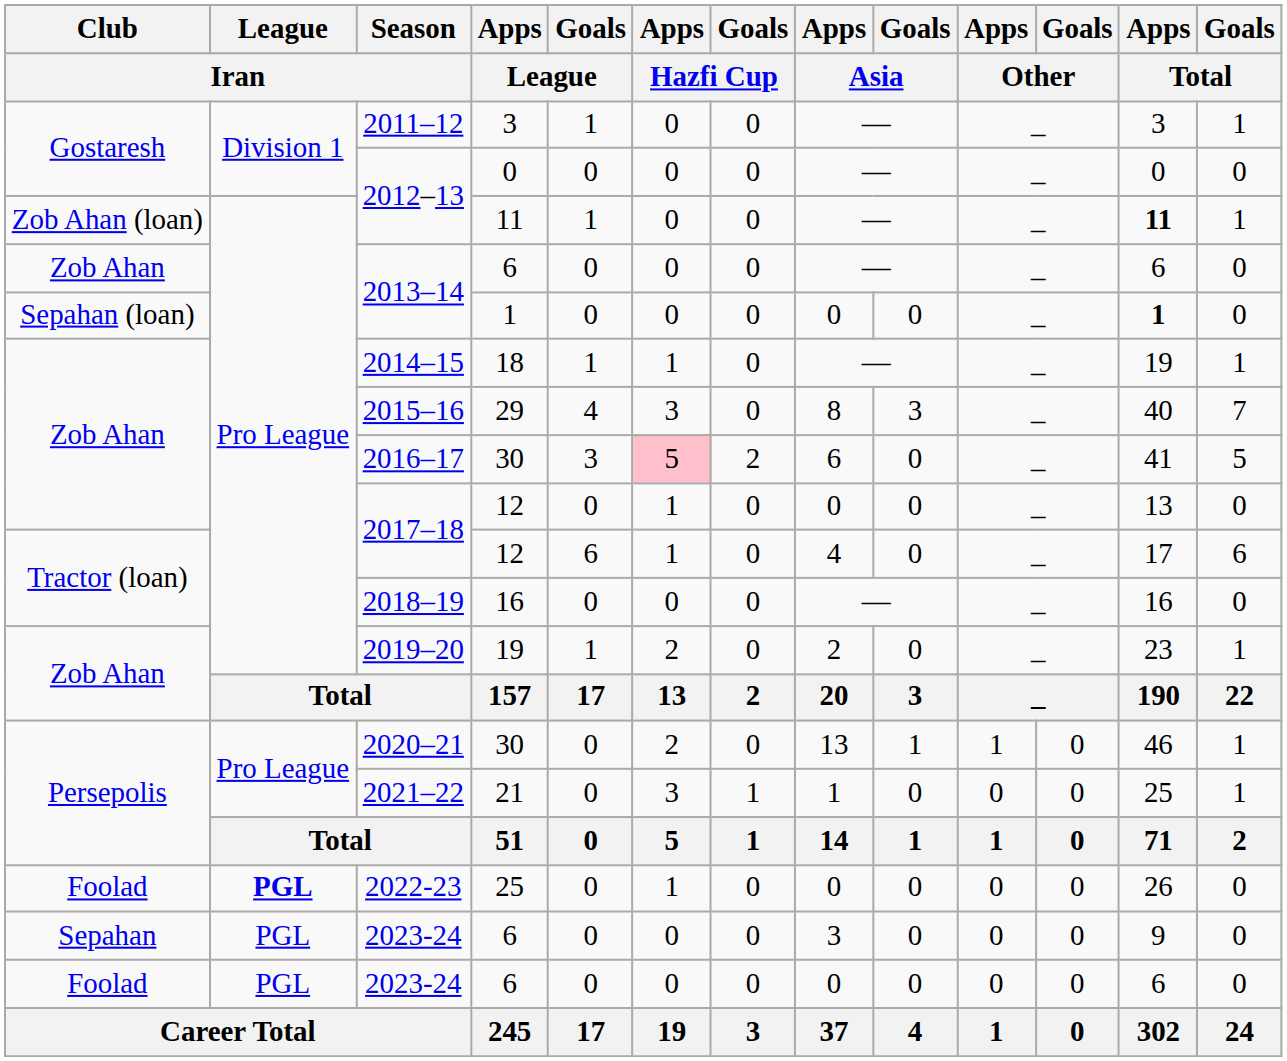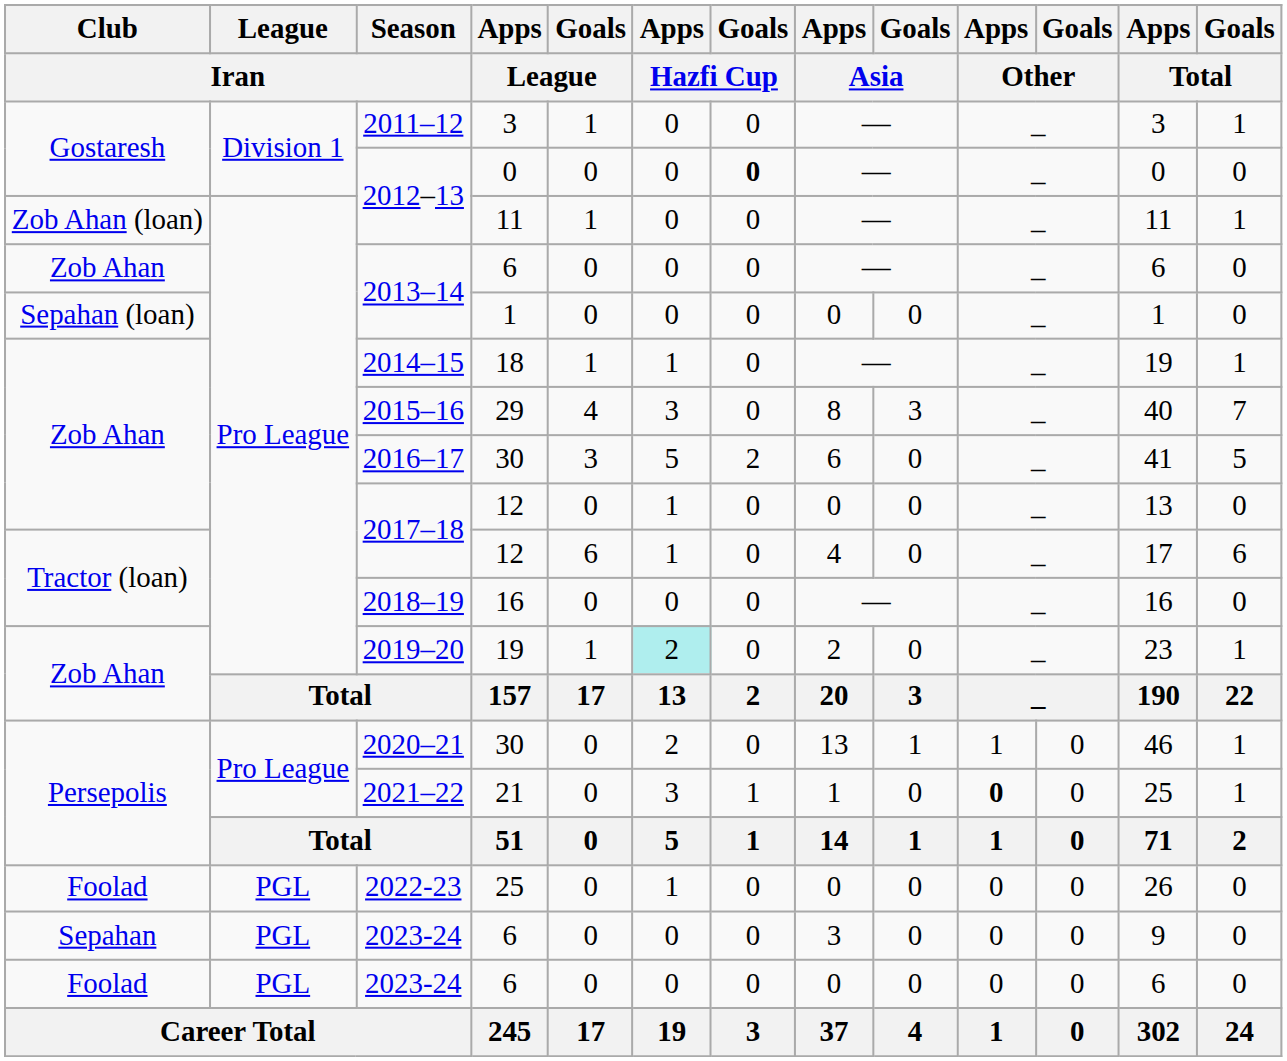(753, 171) normal -> (753, 171) bold
(1158, 219) bold -> (1158, 219) normal
(1158, 315) bold -> (1158, 315) normal
(672, 458) pink background -> (672, 458) no background
(672, 649) no background -> (672, 649) paleturquoise background
(996, 792) normal -> (996, 792) bold
(283, 888) bold -> (283, 888) normal
